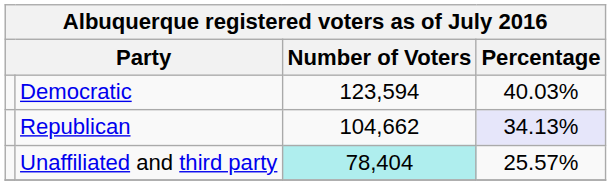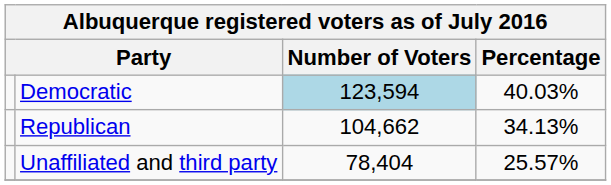(379, 92) no background -> (379, 92) lightblue background
(541, 127) lavender background -> (541, 127) no background
(379, 162) paleturquoise background -> (379, 162) no background
